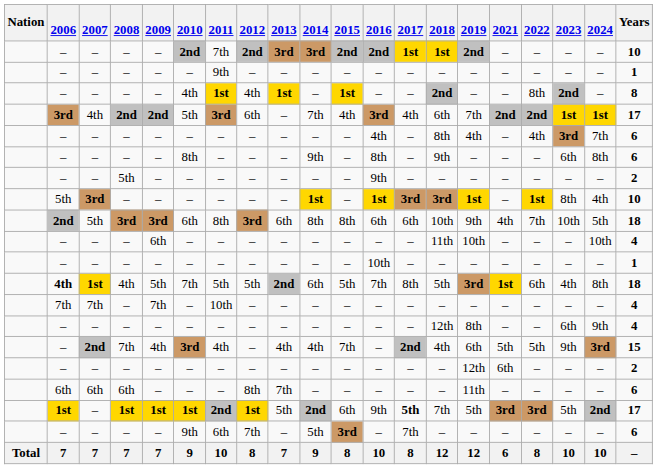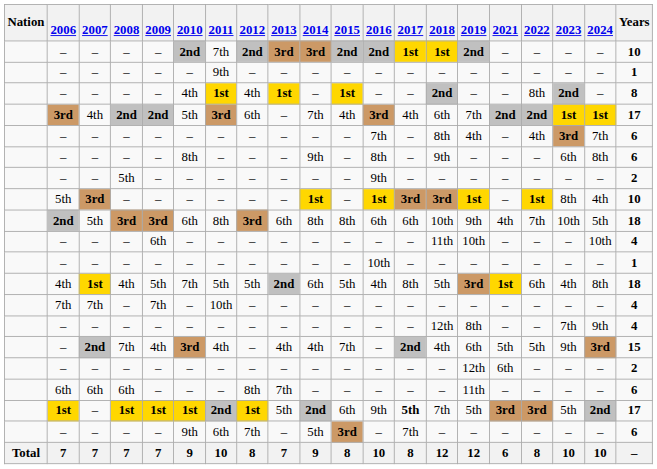(379, 136) 4th -> (379, 136) 7th
(63, 284) bold -> (63, 284) normal
(379, 284) 7th -> (379, 284) 4th
(569, 326) 6th -> (569, 326) 7th
